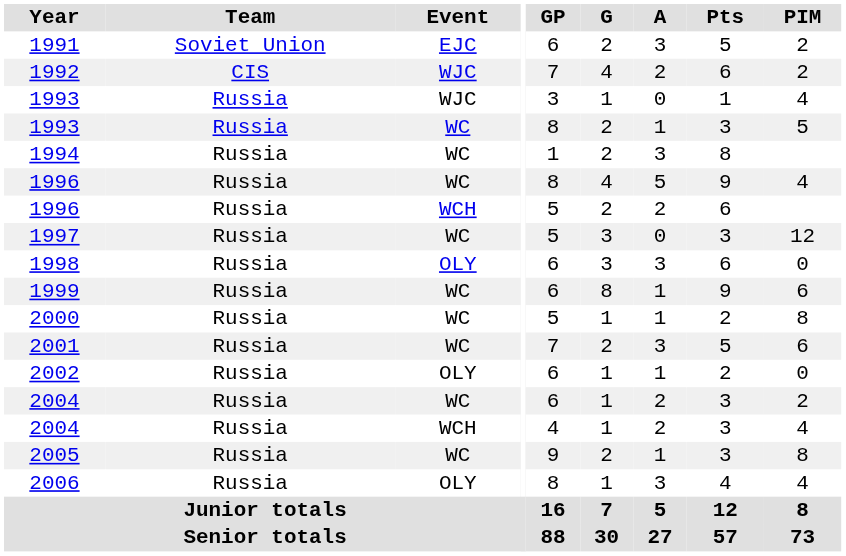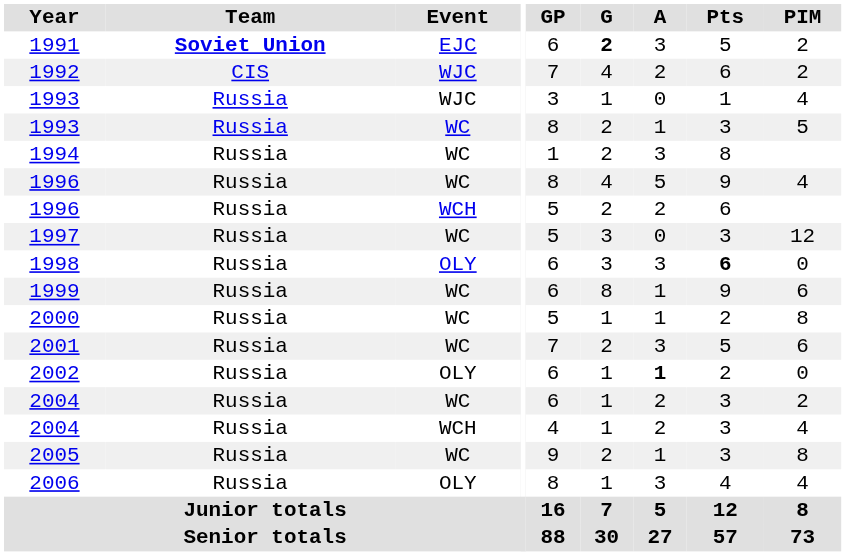(250, 45) normal -> (250, 45) bold
(606, 45) normal -> (606, 45) bold
(725, 264) normal -> (725, 264) bold
(660, 373) normal -> (660, 373) bold
